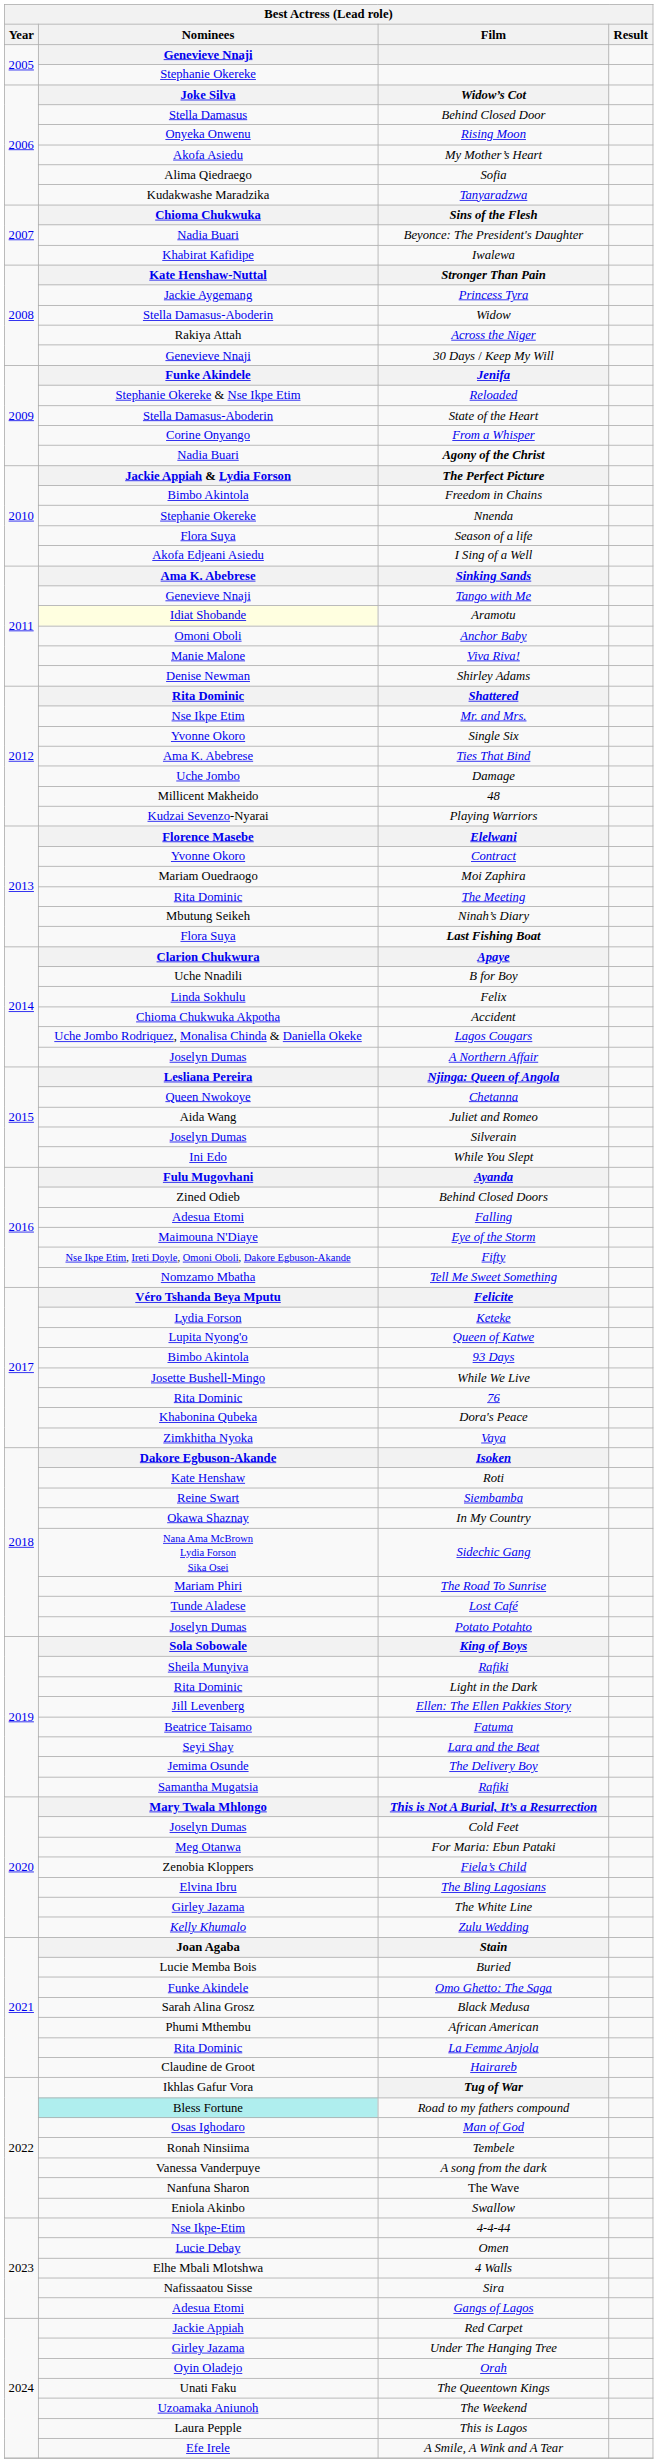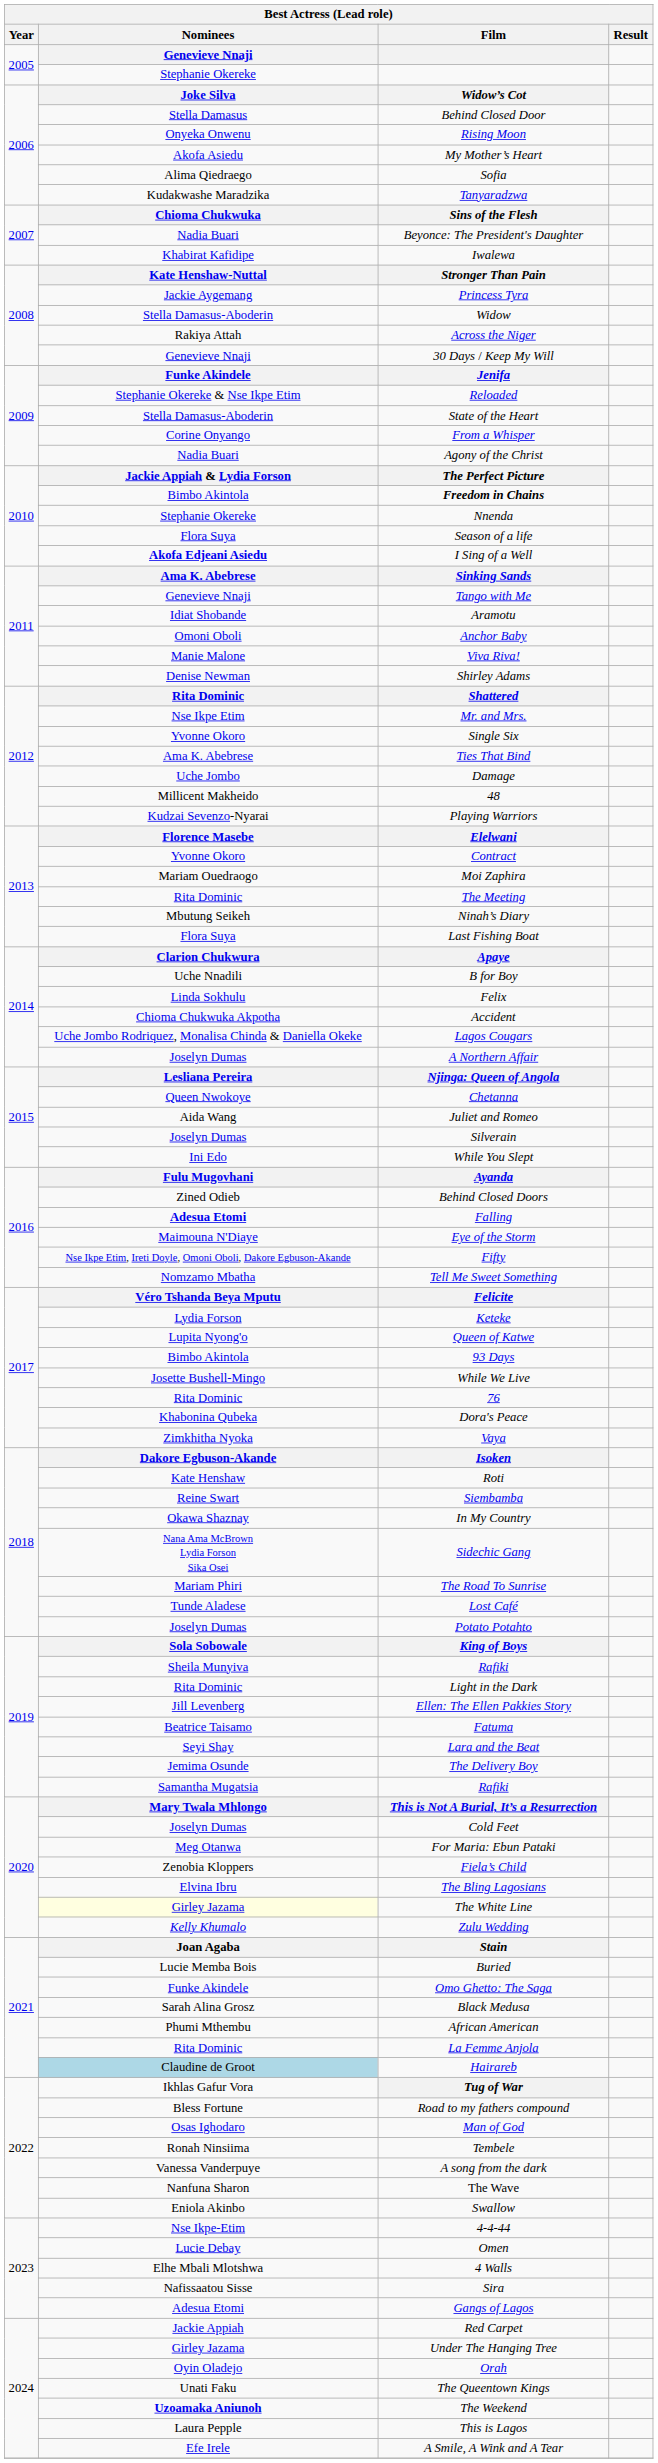(493, 455) bold -> (493, 455) normal
(493, 495) normal -> (493, 495) bold
(208, 555) normal -> (208, 555) bold
(208, 615) lightyellow background -> (208, 615) no background
(493, 936) bold -> (493, 936) normal
(208, 1217) normal -> (208, 1217) bold
(208, 1907) no background -> (208, 1907) lightyellow background
(208, 2067) no background -> (208, 2067) lightblue background
(208, 2107) paleturquoise background -> (208, 2107) no background
(208, 2408) normal -> (208, 2408) bold
